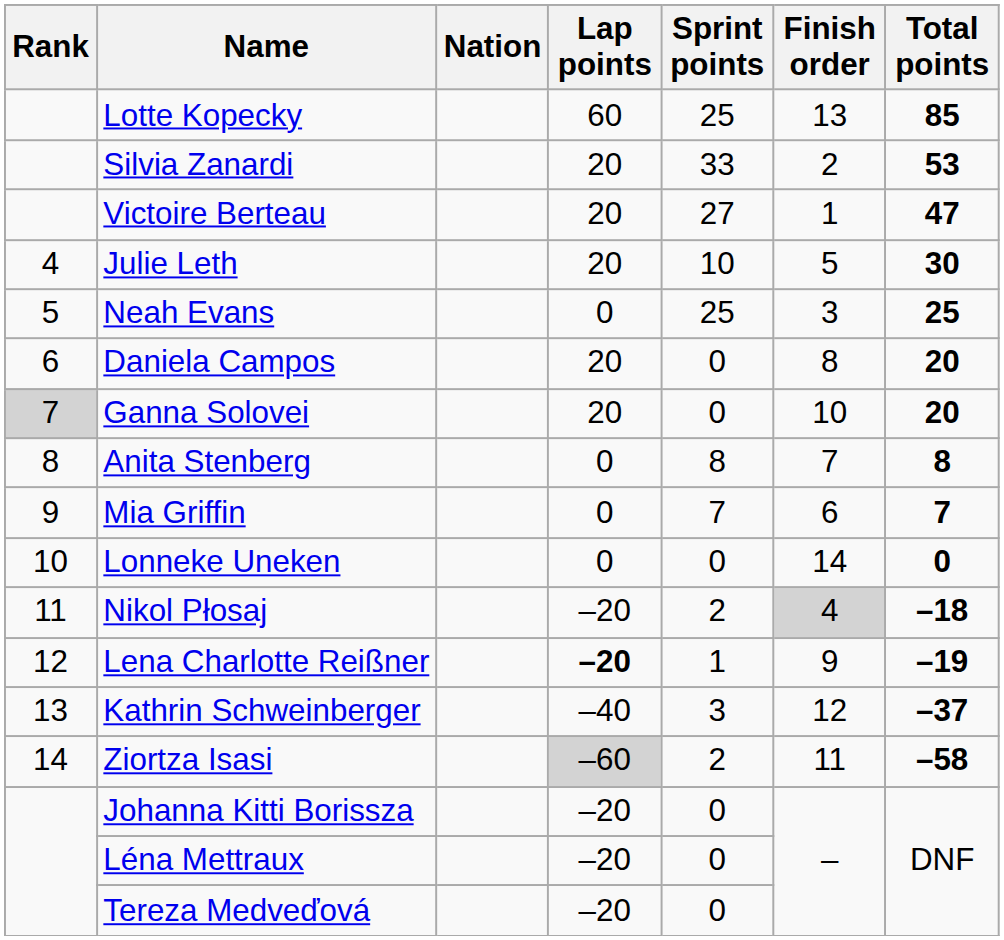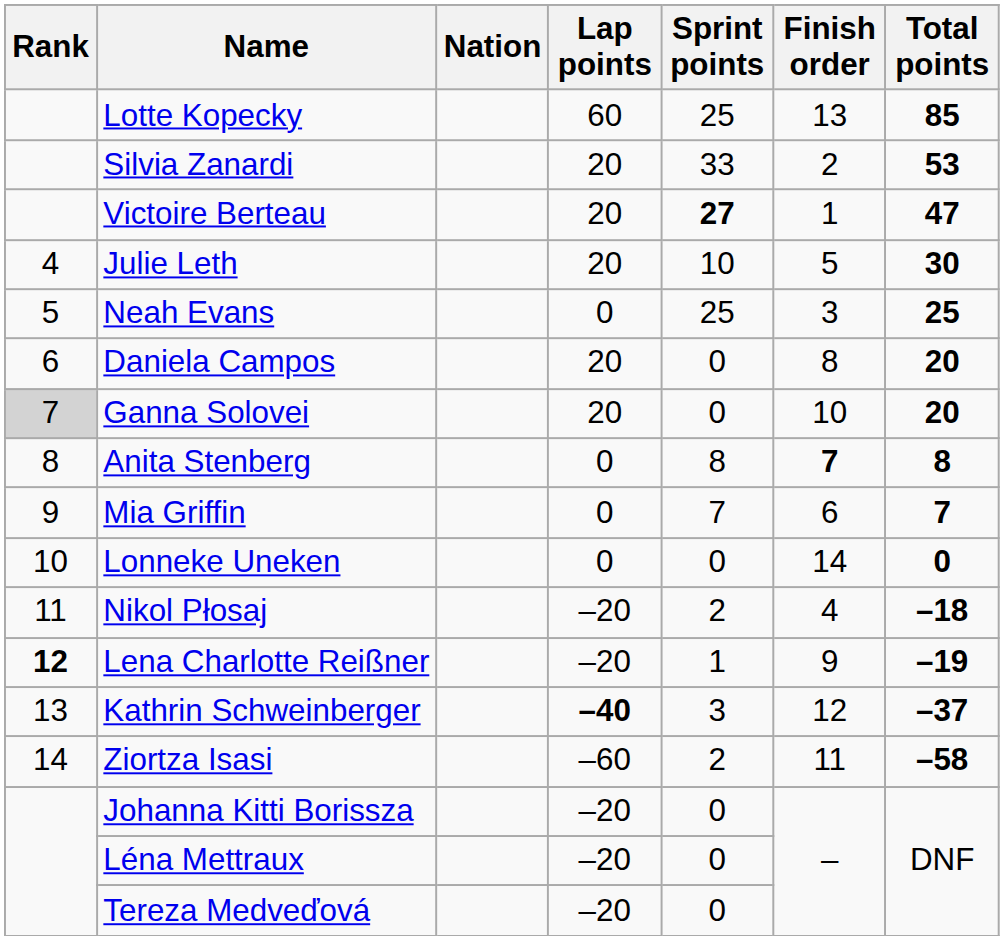(717, 213) normal -> (717, 213) bold
(830, 462) normal -> (830, 462) bold
(830, 611) lightgrey background -> (830, 611) no background
(51, 661) normal -> (51, 661) bold
(605, 661) bold -> (605, 661) normal
(605, 711) normal -> (605, 711) bold
(605, 760) lightgrey background -> (605, 760) no background
